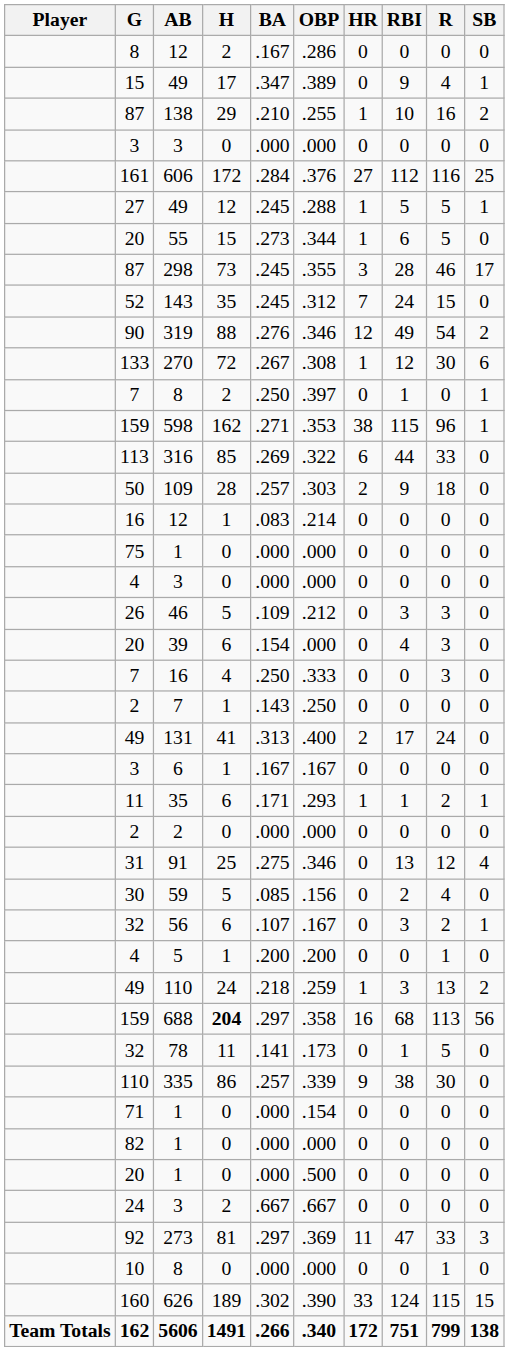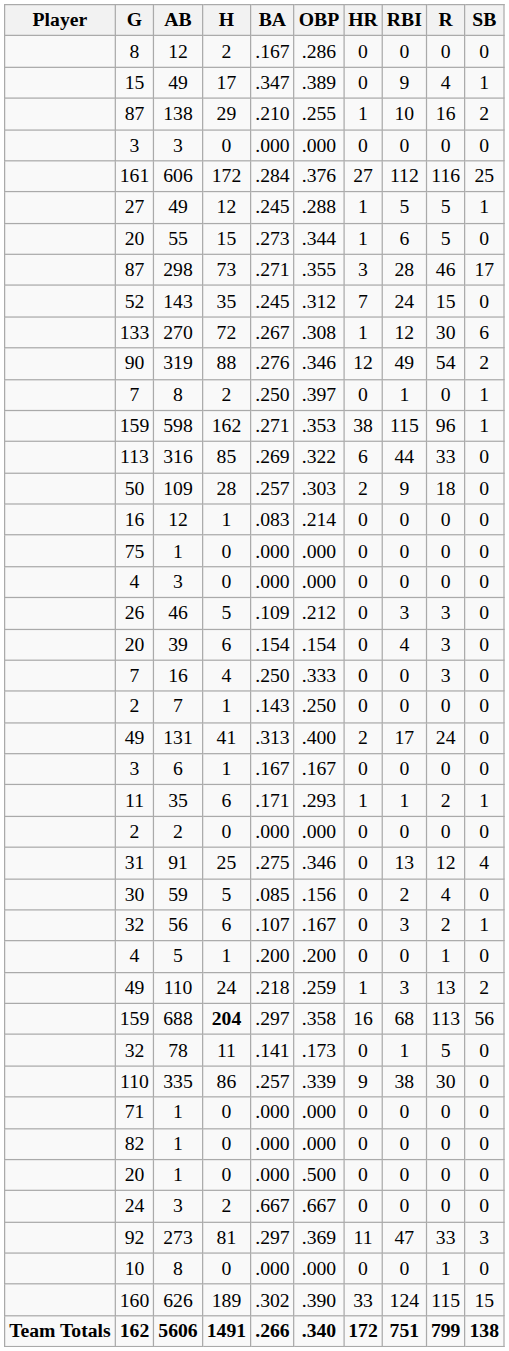(272, 269) .245 -> (272, 269) .271
rows swapped: (135, 363) <-> (135, 332)
(319, 644) .000 -> (319, 644) .154
(319, 1112) .154 -> (319, 1112) .000
